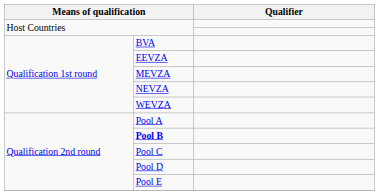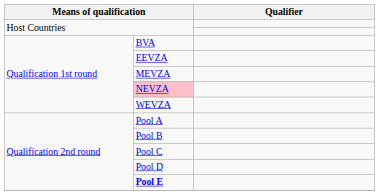(152, 89) no background -> (152, 89) pink background
(149, 136) bold -> (149, 136) normal
(149, 182) normal -> (149, 182) bold
